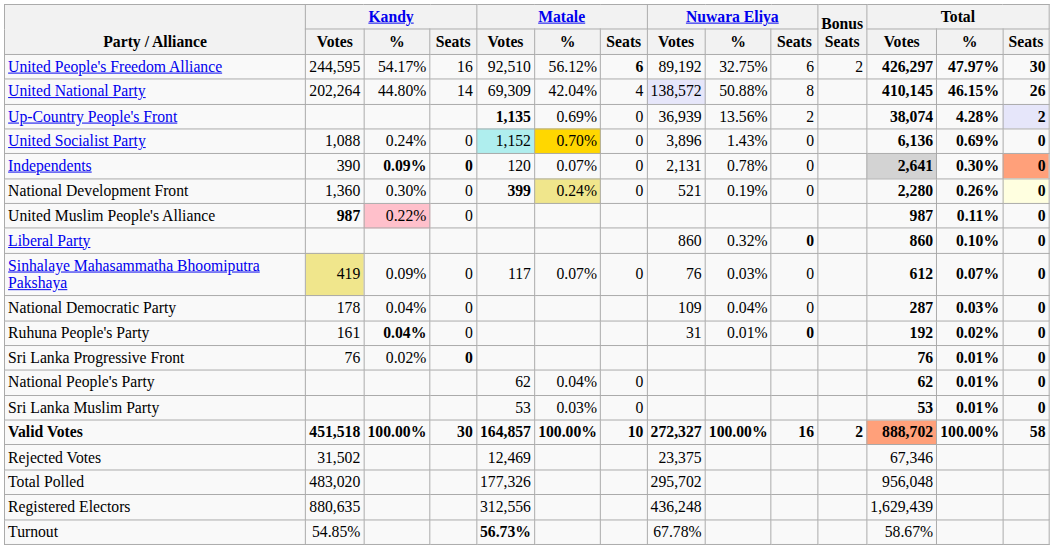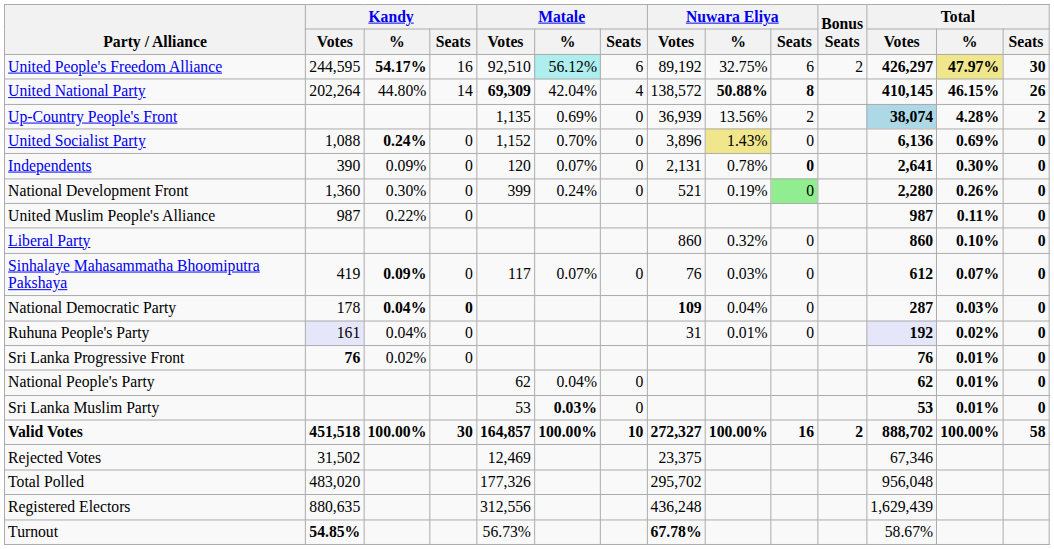(402, 66) normal -> (401, 66) bold
(573, 66) no background -> (573, 66) paleturquoise background
(639, 66) bold -> (639, 66) normal
(974, 66) no background -> (974, 66) khaki background
(509, 91) normal -> (509, 91) bold
(676, 91) lavender background -> (676, 91) no background
(743, 91) normal -> (742, 91) bold
(810, 91) normal -> (810, 91) bold
(513, 116) bold -> (513, 116) normal
(911, 116) no background -> (911, 116) lightblue background
(1042, 116) lavender background -> (1042, 116) no background
(406, 141) normal -> (405, 141) bold
(513, 141) paleturquoise background -> (513, 141) no background
(577, 141) gold background -> (577, 141) no background
(747, 141) no background -> (747, 141) khaki background
(405, 166) bold -> (406, 166) normal
(469, 166) bold -> (469, 166) normal
(810, 166) normal -> (810, 166) bold
(915, 166) lightgrey background -> (915, 166) no background
(1042, 166) lightsalmon background -> (1042, 166) no background
(519, 191) bold -> (519, 191) normal
(577, 191) khaki background -> (577, 191) no background
(810, 191) no background -> (810, 191) lightgreen background
(1042, 191) lightyellow background -> (1042, 191) no background
(349, 215) bold -> (349, 215) normal
(406, 215) pink background -> (406, 215) no background
(810, 240) bold -> (810, 240) normal
(349, 274) khaki background -> (349, 274) no background
(406, 274) normal -> (405, 274) bold
(406, 308) normal -> (405, 308) bold
(469, 308) normal -> (469, 308) bold
(690, 308) normal -> (690, 308) bold
(349, 332) no background -> (349, 332) lavender background
(405, 332) bold -> (406, 332) normal
(810, 332) bold -> (810, 332) normal
(921, 332) no background -> (921, 332) lavender background
(352, 357) normal -> (352, 357) bold
(469, 357) bold -> (469, 357) normal
(577, 407) normal -> (575, 407) bold
(908, 432) lightsalmon background -> (908, 432) no background
(336, 531) normal -> (335, 531) bold
(505, 531) bold -> (507, 531) normal
(677, 531) normal -> (676, 531) bold
